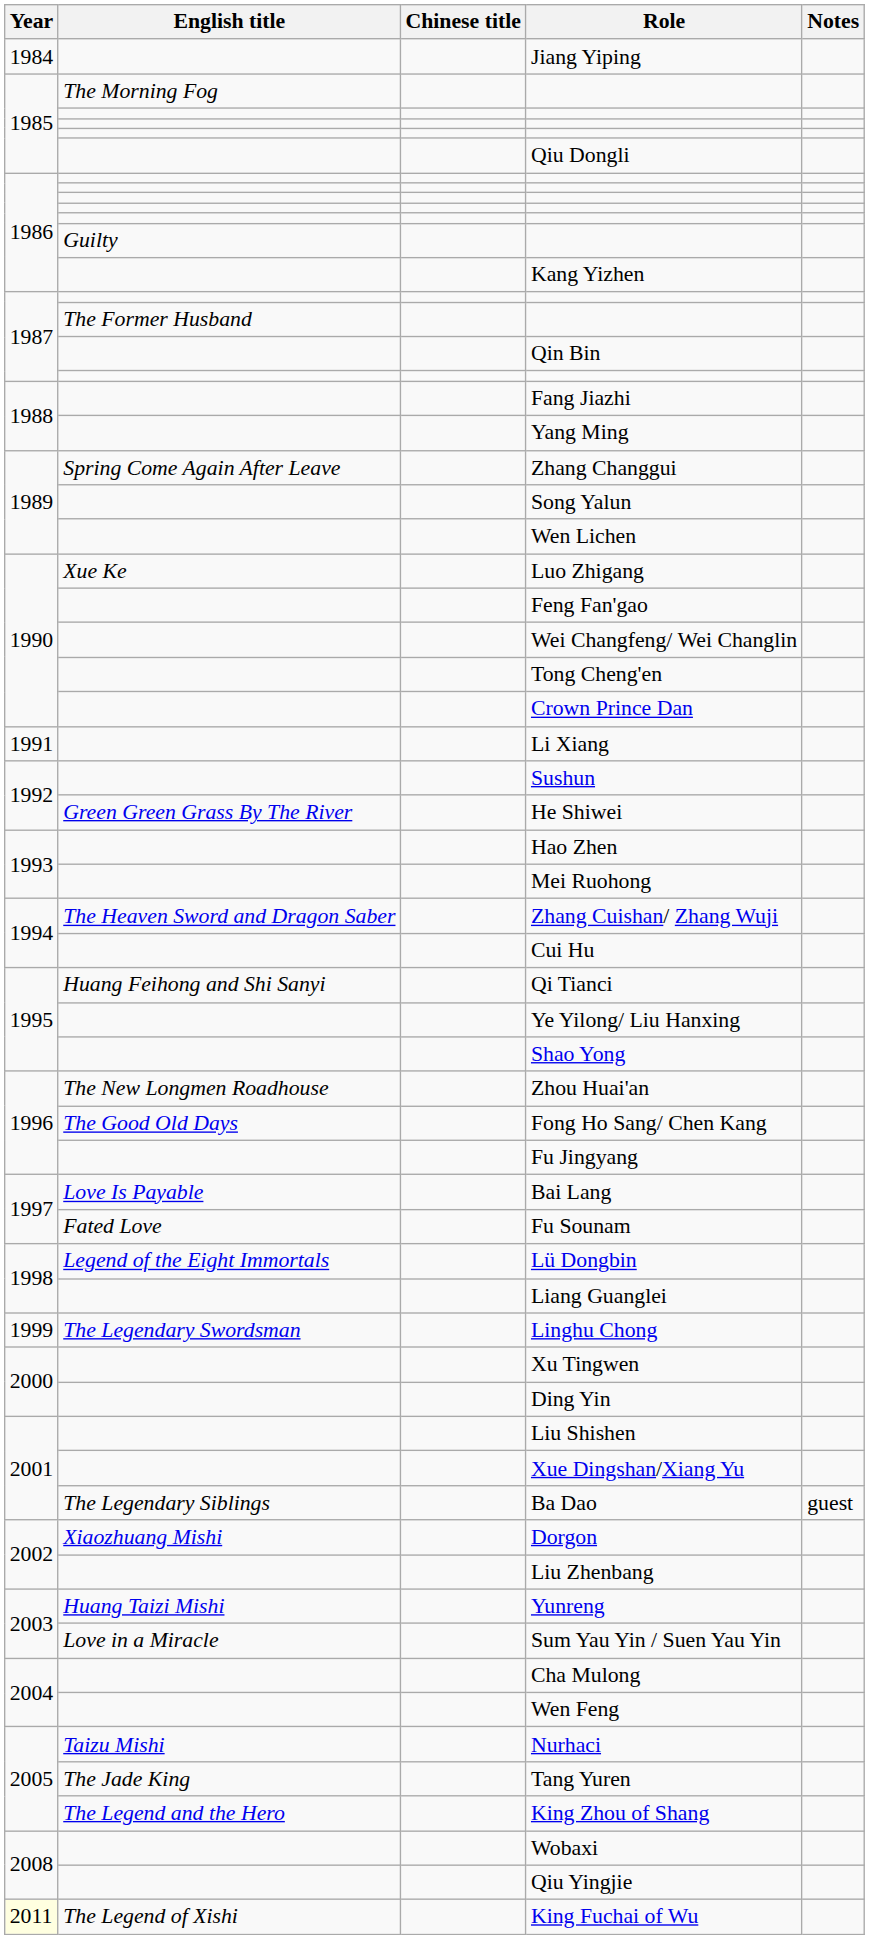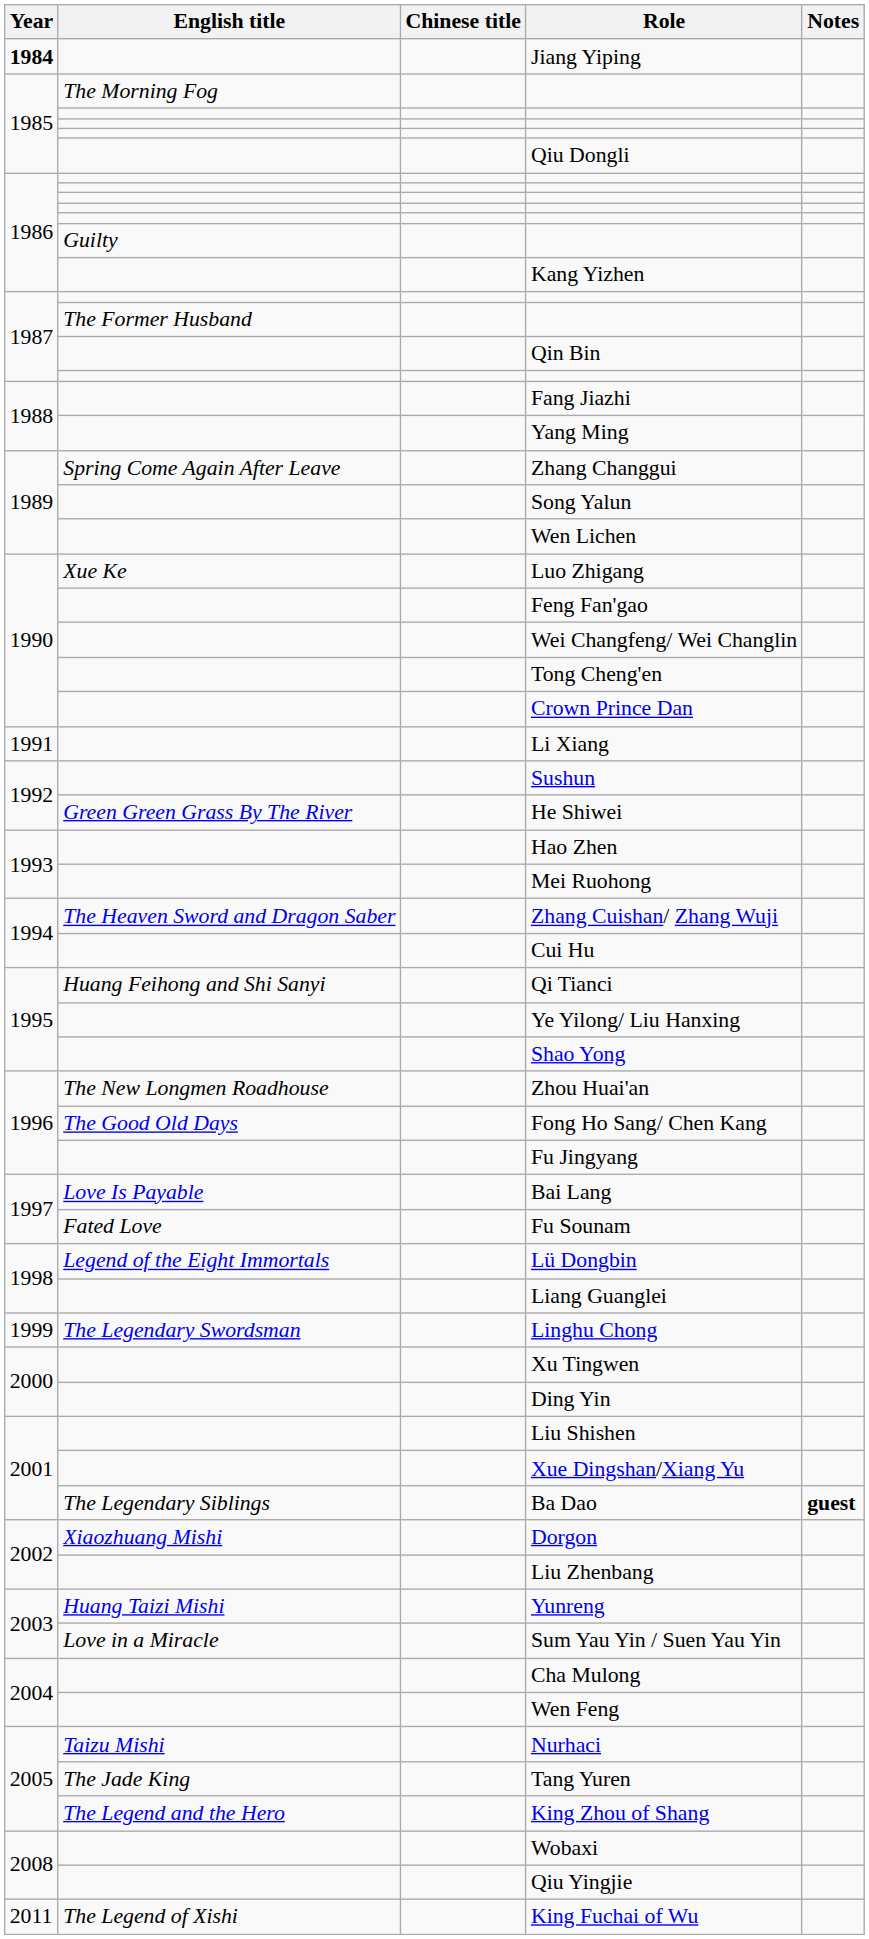(31, 56) normal -> (31, 56) bold
(830, 1502) normal -> (831, 1502) bold
(31, 1916) lightyellow background -> (31, 1916) no background
